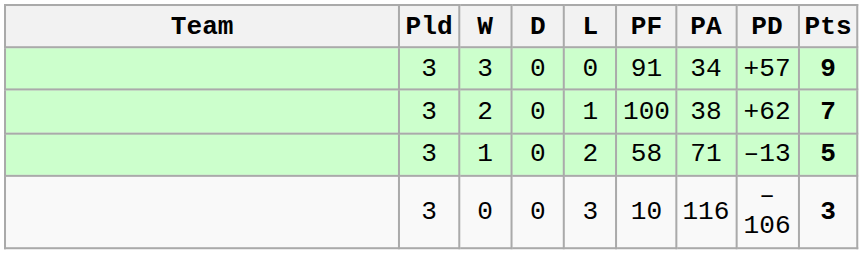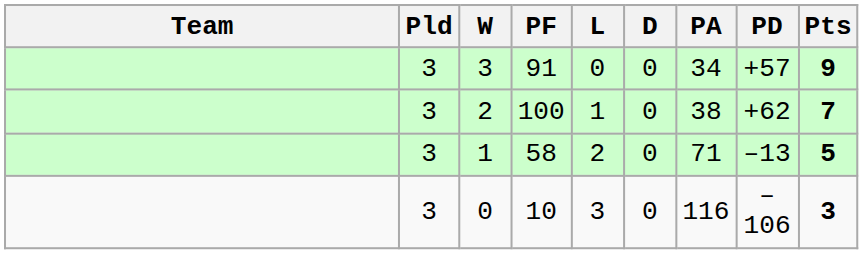columns swapped: (538, 26) <-> (646, 26)
